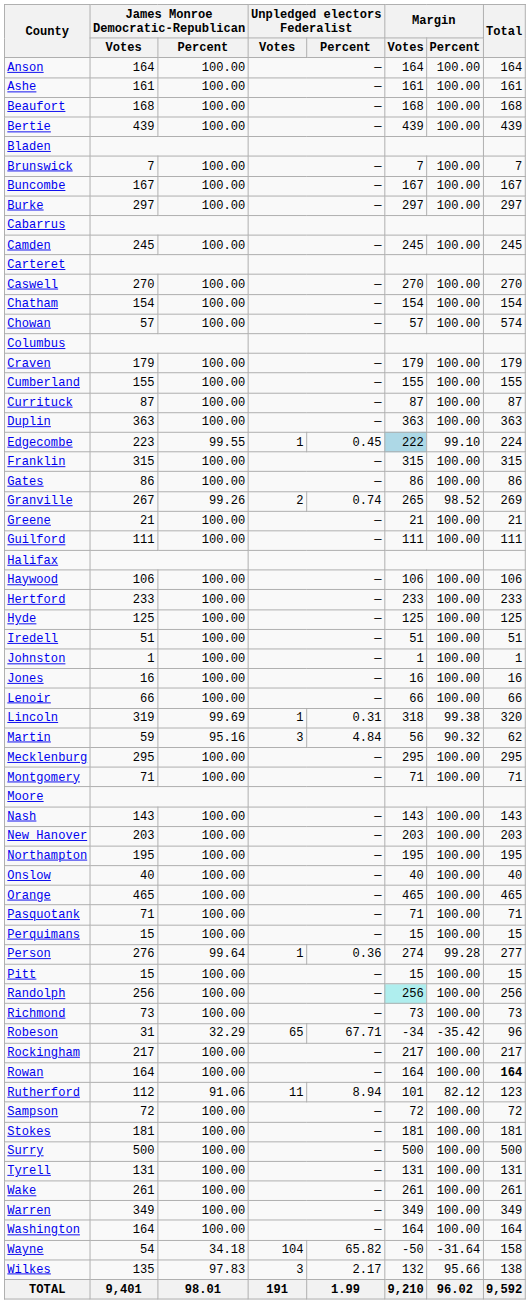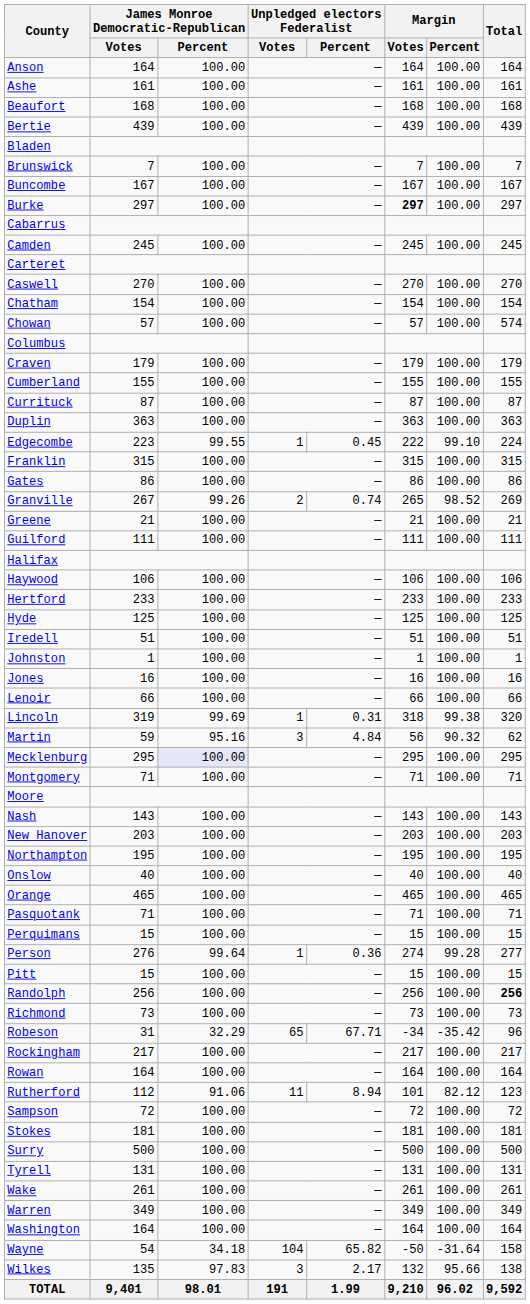(413, 206) normal -> (413, 206) bold
(413, 442) lightblue background -> (413, 442) no background
(224, 757) no background -> (224, 757) lavender background
(413, 994) paleturquoise background -> (413, 994) no background
(511, 994) normal -> (511, 994) bold
(511, 1073) bold -> (511, 1073) normal
